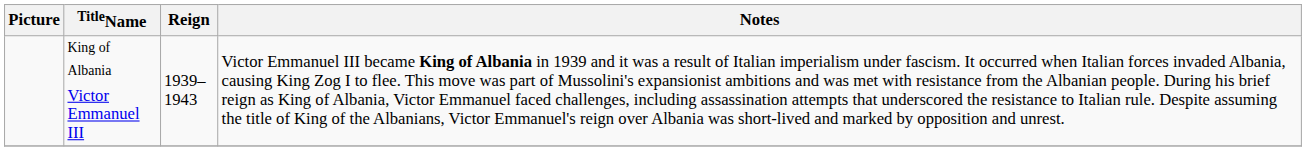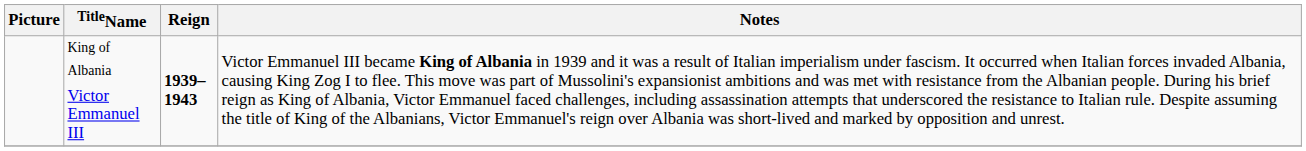(185, 90) normal -> (185, 90) bold
